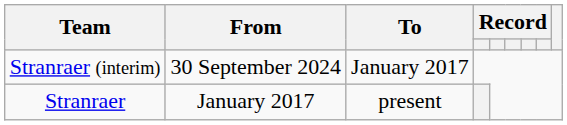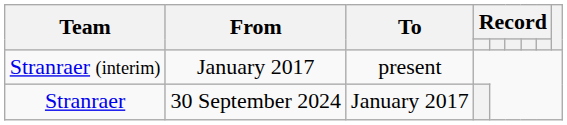(256, 66) 30 September 2024 -> (256, 66) January 2017
(410, 66) January 2017 -> (410, 66) present
(256, 101) January 2017 -> (256, 101) 30 September 2024
(410, 101) present -> (410, 101) January 2017
